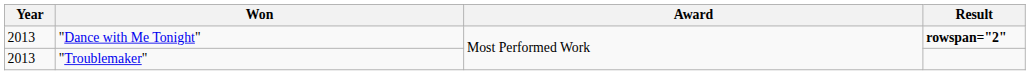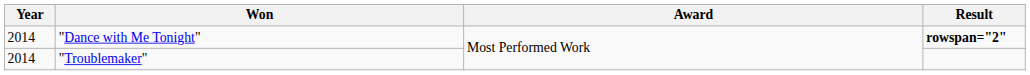(21, 37) 2013 -> (21, 37) 2014
(21, 59) 2013 -> (21, 59) 2014
